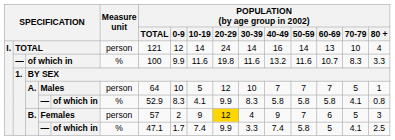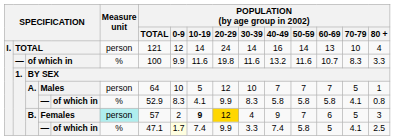(119, 115) no background -> (119, 115) paleturquoise background
(200, 115) normal -> (200, 115) bold
(179, 128) no background -> (179, 128) lightyellow background
